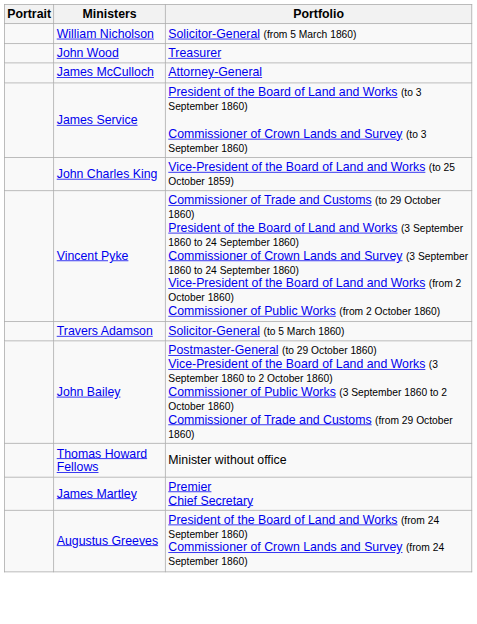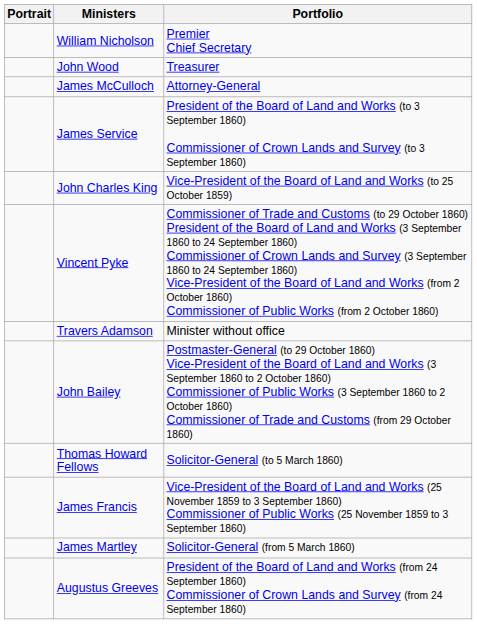(262, 33) Solicitor-General (from 5 March 1860) -> (209, 40) Premier Chief Secretary
(256, 331) Solicitor-General (to 5 March 1860) -> (226, 331) Minister without office
(227, 460) Minister without office -> (255, 460) Solicitor-General (to 5 March 1860)
+ row: (97, 507)
(211, 493) Premier Chief Secretary -> (261, 547) Solicitor-General (from 5 March 1860)
